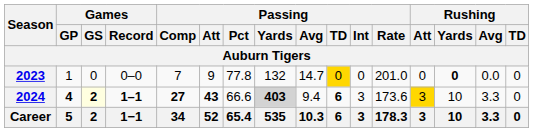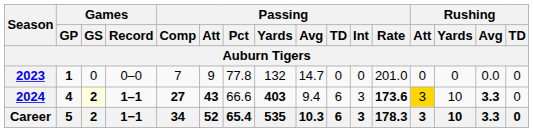(69, 76) normal -> (69, 76) bold
(338, 76) gold background -> (338, 76) no background
(455, 76) bold -> (455, 76) normal
(275, 96) lightgrey background -> (275, 96) no background
(338, 96) bold -> (338, 96) normal
(391, 96) normal -> (391, 96) bold
(491, 96) normal -> (491, 96) bold
